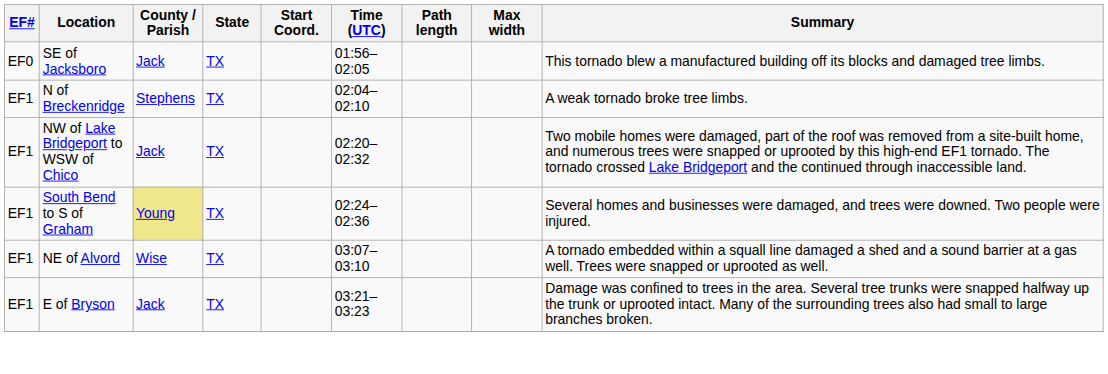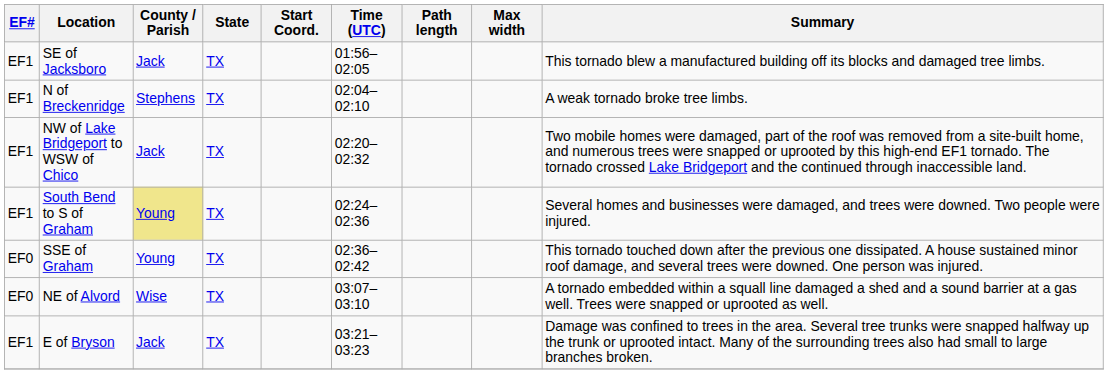(20, 61) EF0 -> (20, 61) EF1
+ row: (68, 259)
(20, 259) EF1 -> (20, 296) EF0
